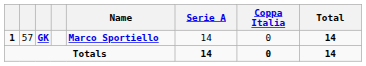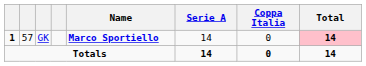(43, 38) bold -> (43, 38) normal
(330, 38) no background -> (330, 38) pink background
